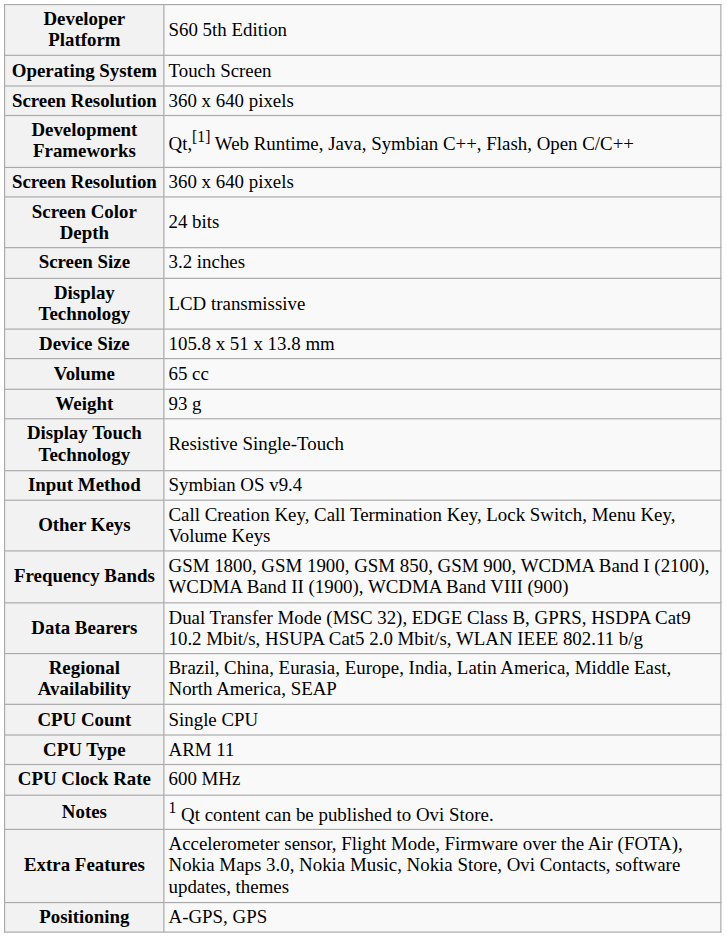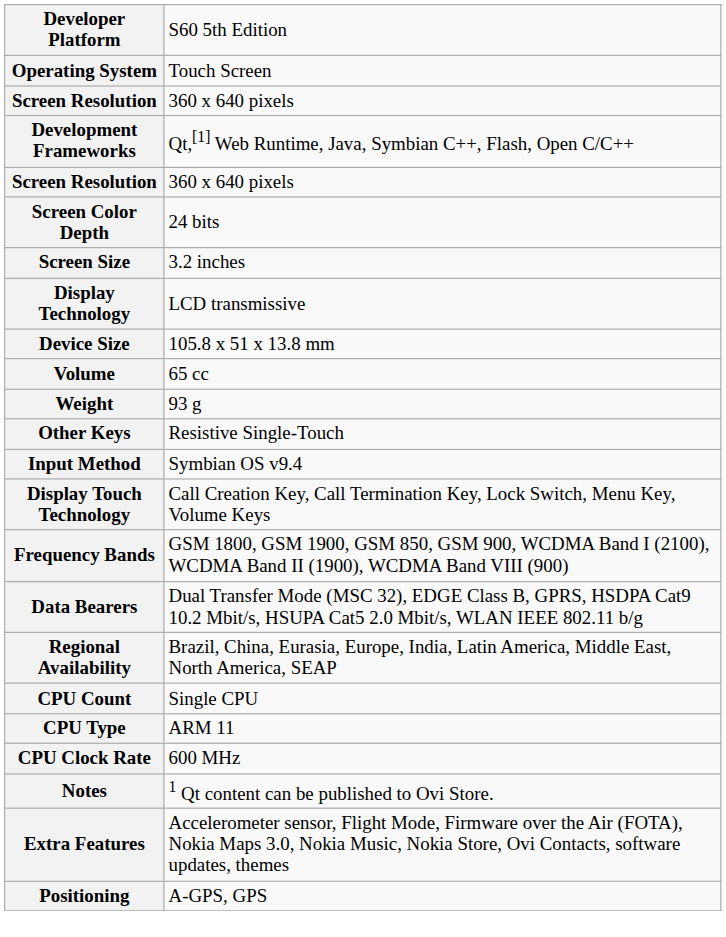(84, 444) Display Touch Technology -> (84, 433) Other Keys
(84, 525) Other Keys -> (84, 504) Display Touch Technology
